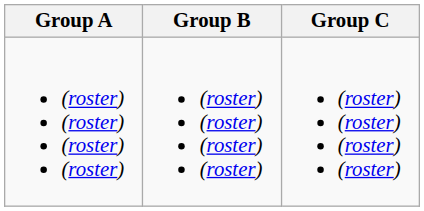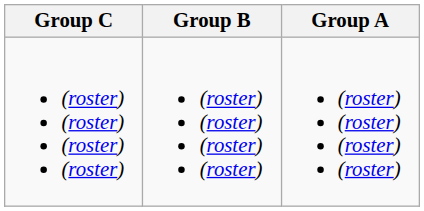columns swapped: (74, 20) <-> (350, 20)
